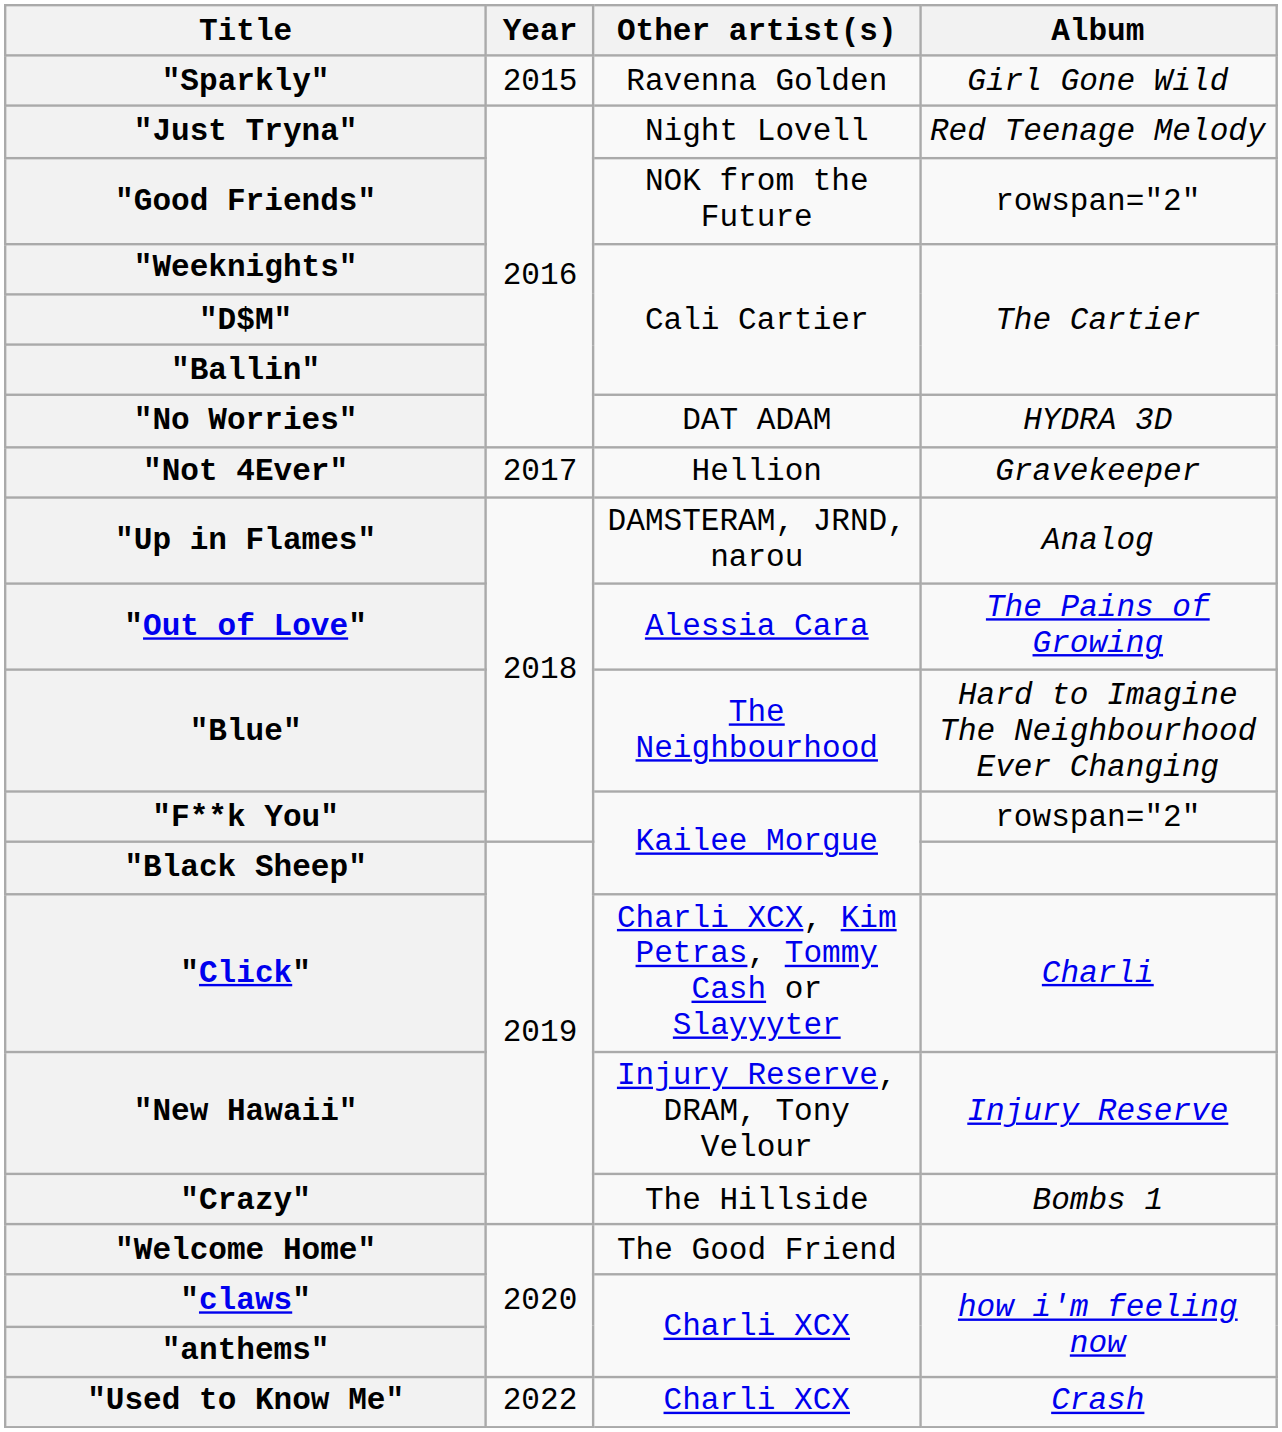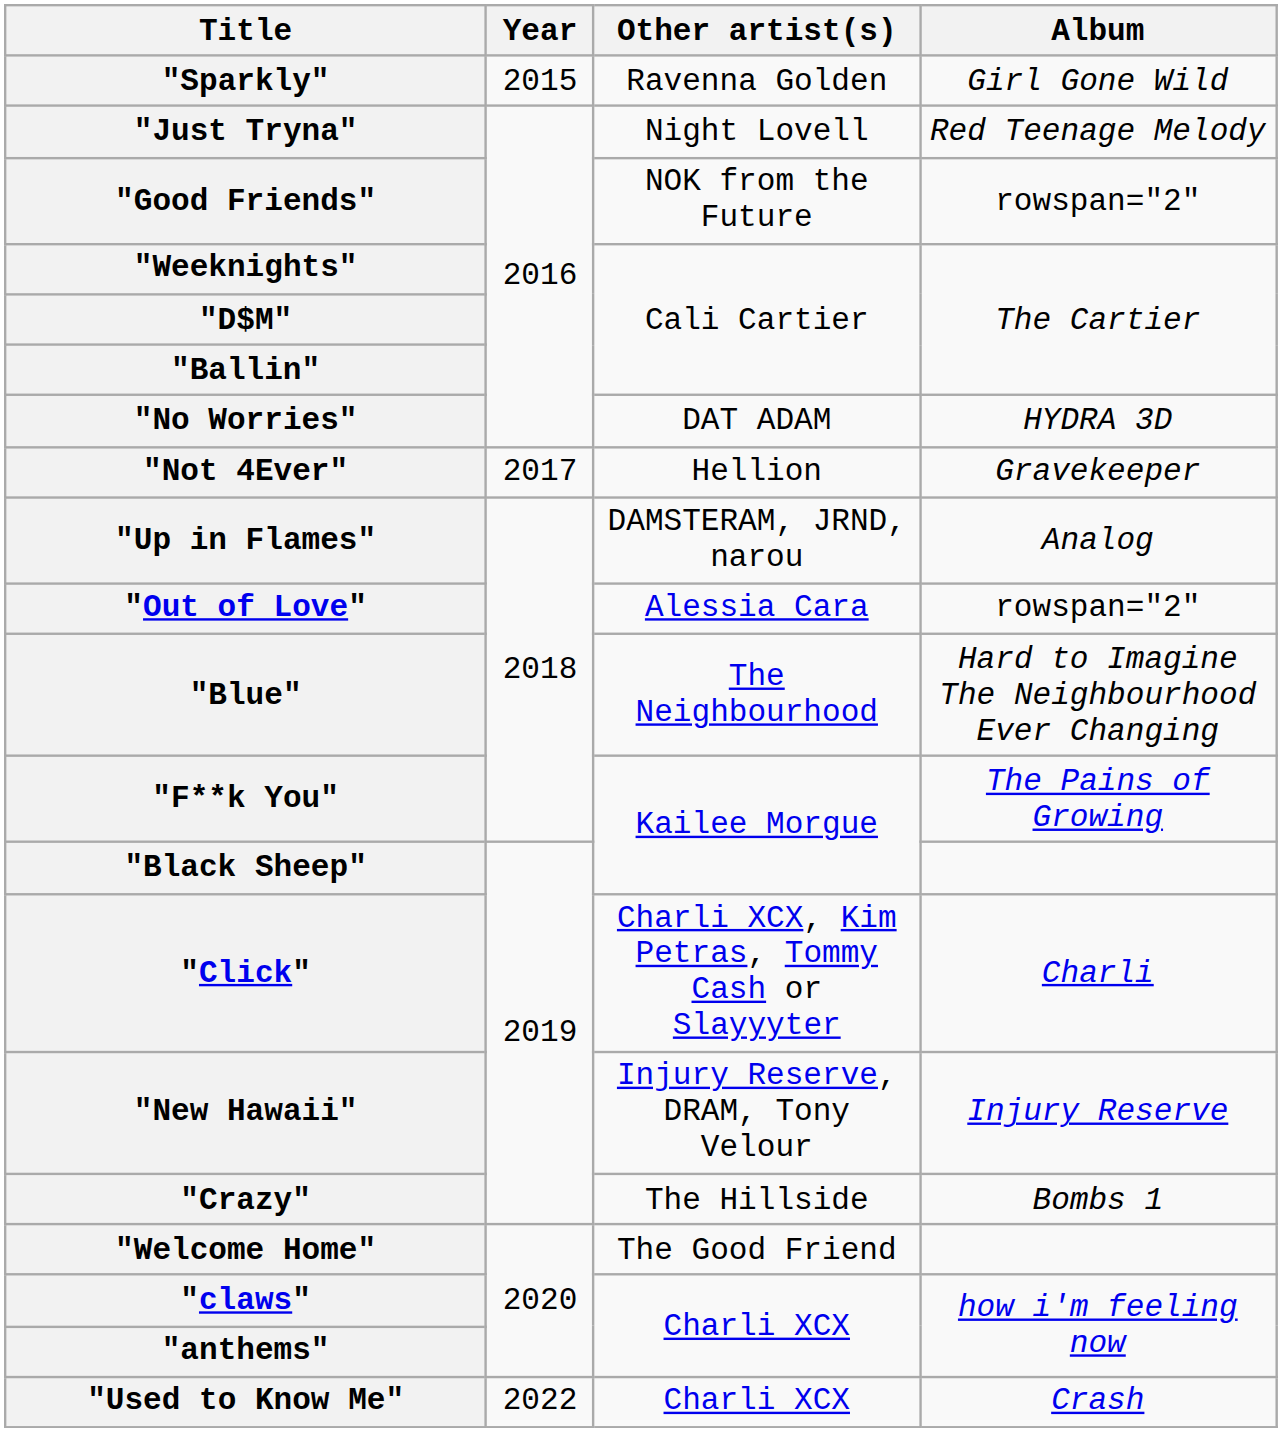(1098, 627) The Pains of Growing -> (1098, 609) rowspan="2"
(1098, 817) rowspan="2" -> (1098, 799) The Pains of Growing
